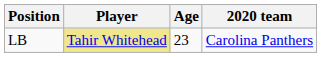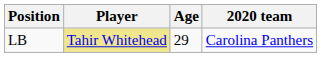(181, 40) 23 -> (181, 40) 29
